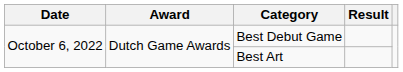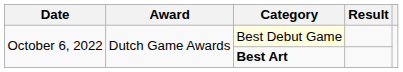(289, 36) no background -> (289, 36) lightyellow background
(260, 57) normal -> (262, 57) bold
